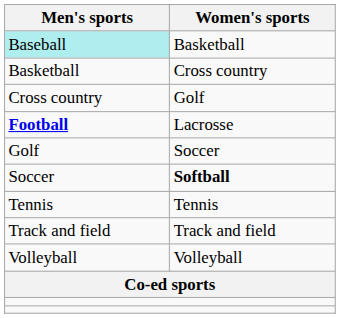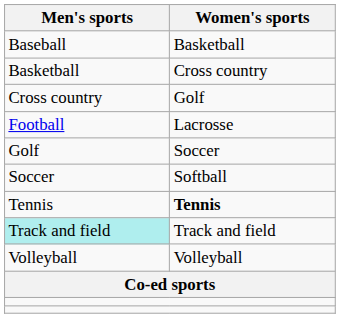(37, 44) paleturquoise background -> (37, 44) no background
(38, 124) bold -> (36, 124) normal
(202, 177) bold -> (200, 177) normal
(196, 204) normal -> (197, 204) bold
(59, 230) no background -> (59, 230) paleturquoise background
